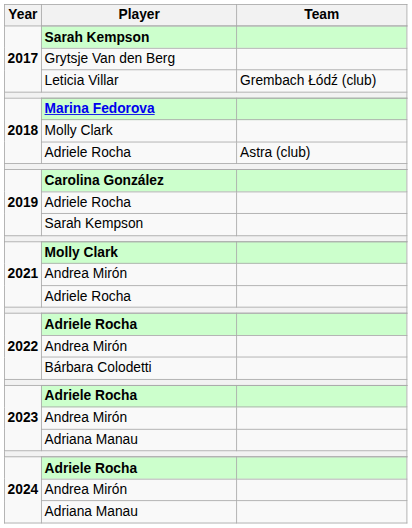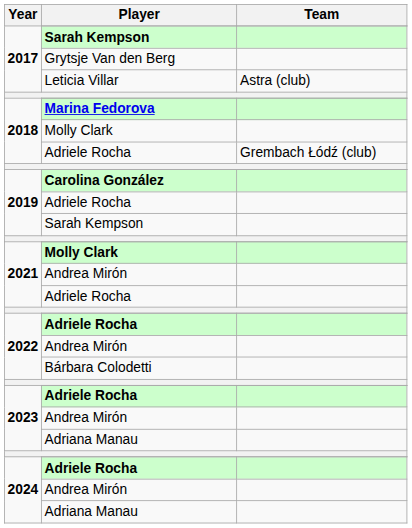(308, 80) Grembach Łódź (club) -> (275, 80) Astra (club)
(275, 152) Astra (club) -> (308, 152) Grembach Łódź (club)
